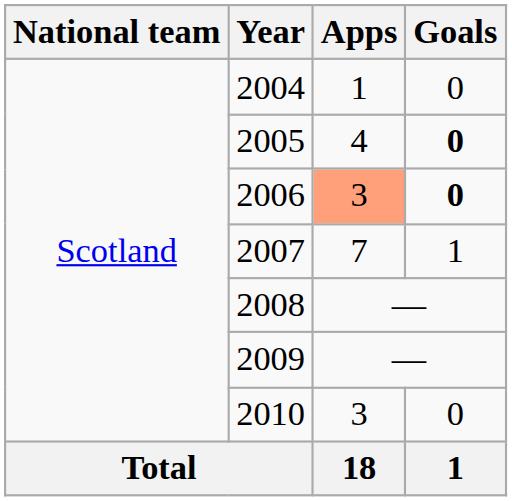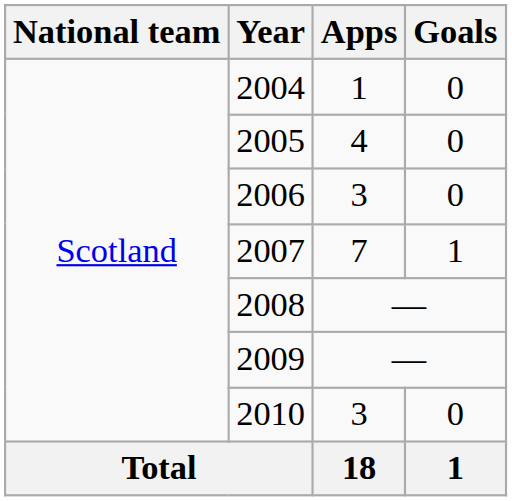(455, 140) bold -> (455, 140) normal
(359, 195) lightsalmon background -> (359, 195) no background
(455, 195) bold -> (455, 195) normal
